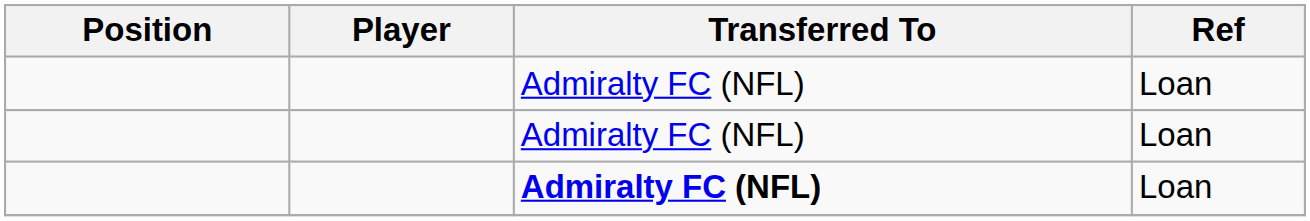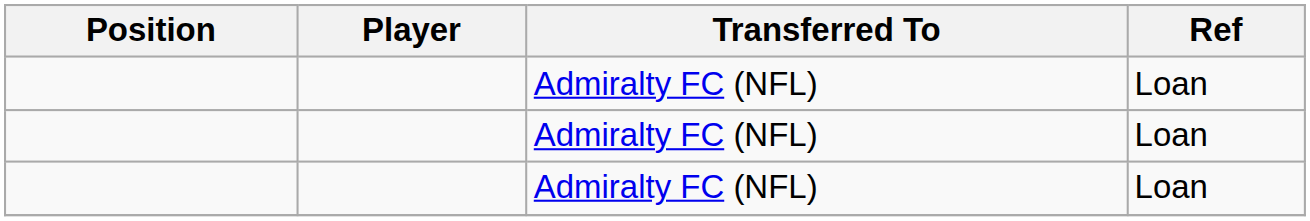(671, 187) bold -> (676, 187) normal
